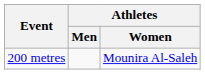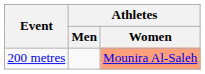(150, 58) no background -> (150, 58) lightsalmon background
